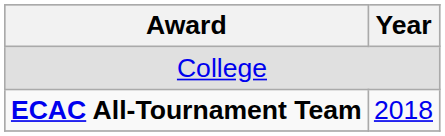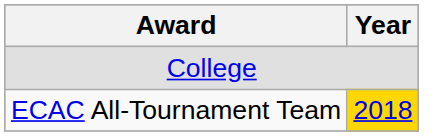(186, 109) bold -> (176, 109) normal
(403, 109) no background -> (383, 109) gold background
